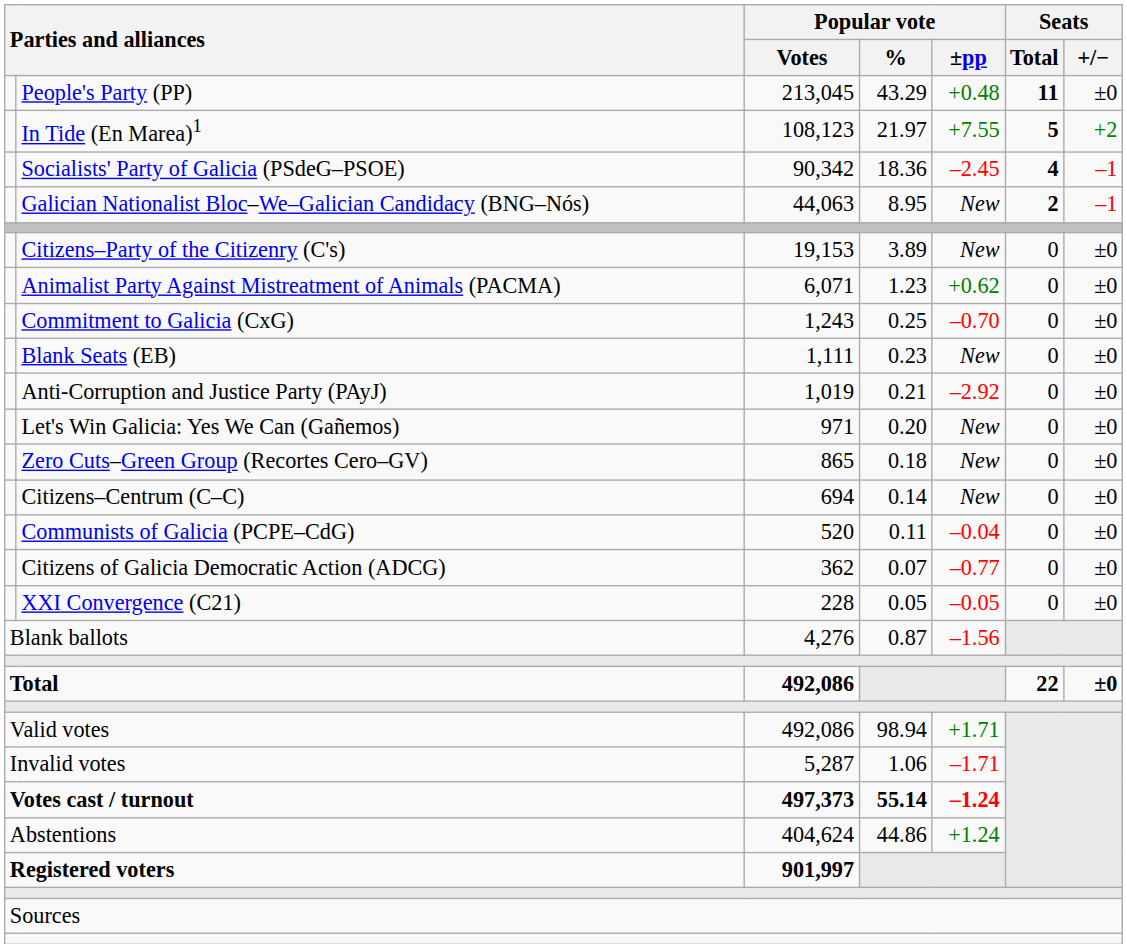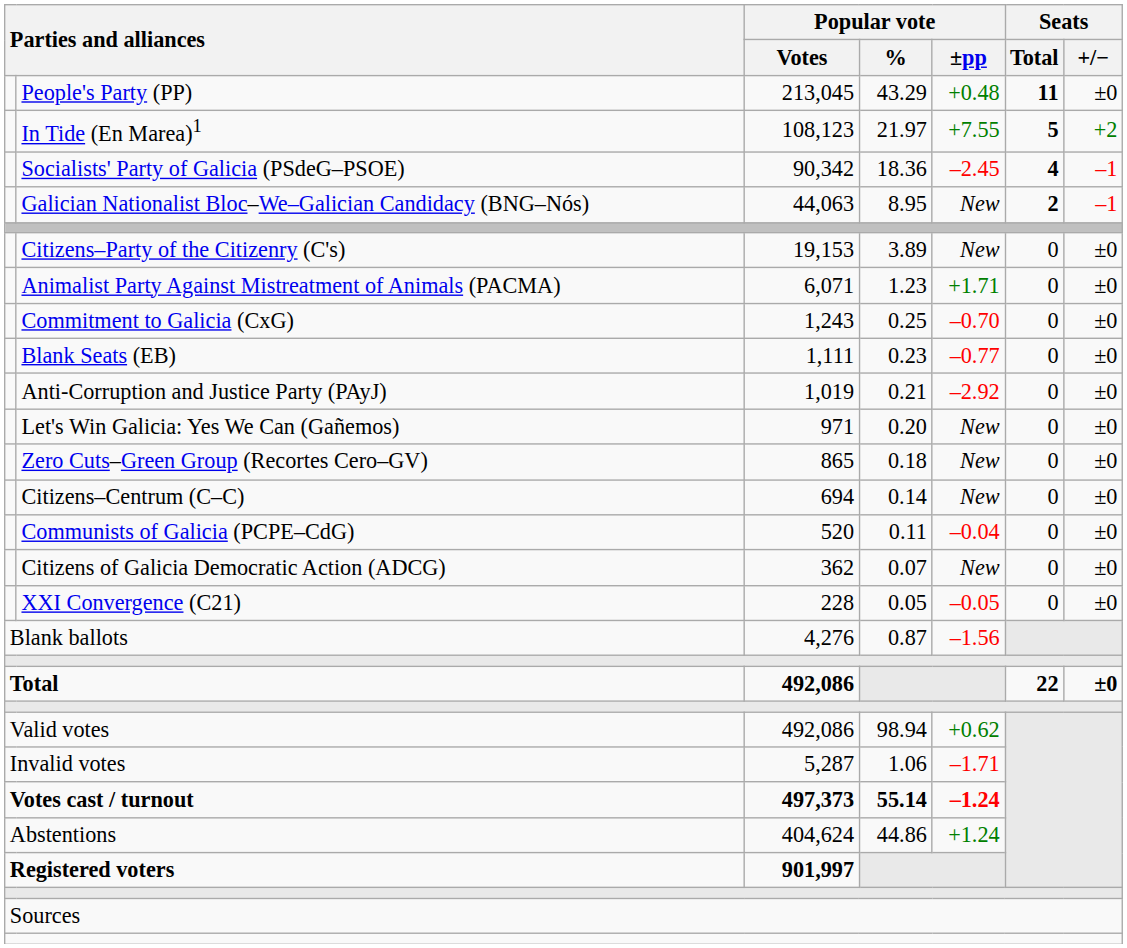(974, 285) +0.62 -> (974, 285) +1.71
(980, 355) New -> (975, 355) –0.77
(975, 567) –0.77 -> (980, 567) New
(974, 729) +1.71 -> (974, 729) +0.62
